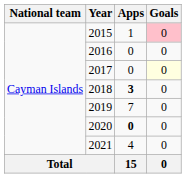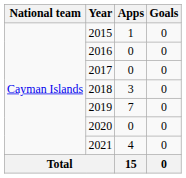(164, 32) pink background -> (164, 32) no background
(164, 70) lightyellow background -> (164, 70) no background
(131, 88) bold -> (131, 88) normal
(131, 126) bold -> (131, 126) normal
